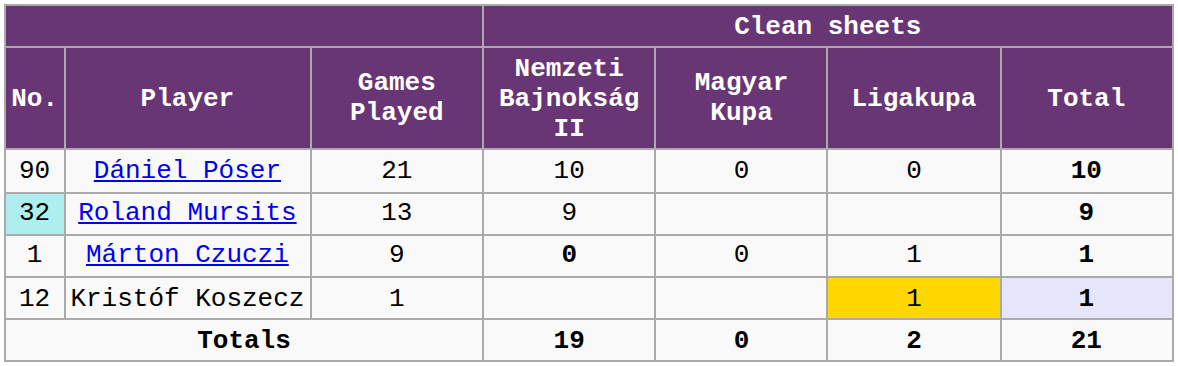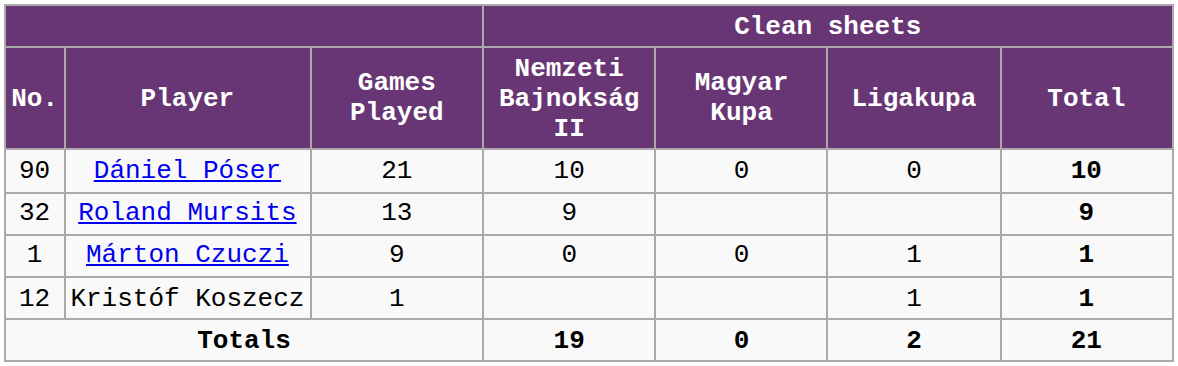(35, 213) paleturquoise background -> (35, 213) no background
(569, 256) bold -> (569, 256) normal
(914, 298) gold background -> (914, 298) no background
(1086, 298) lavender background -> (1086, 298) no background
